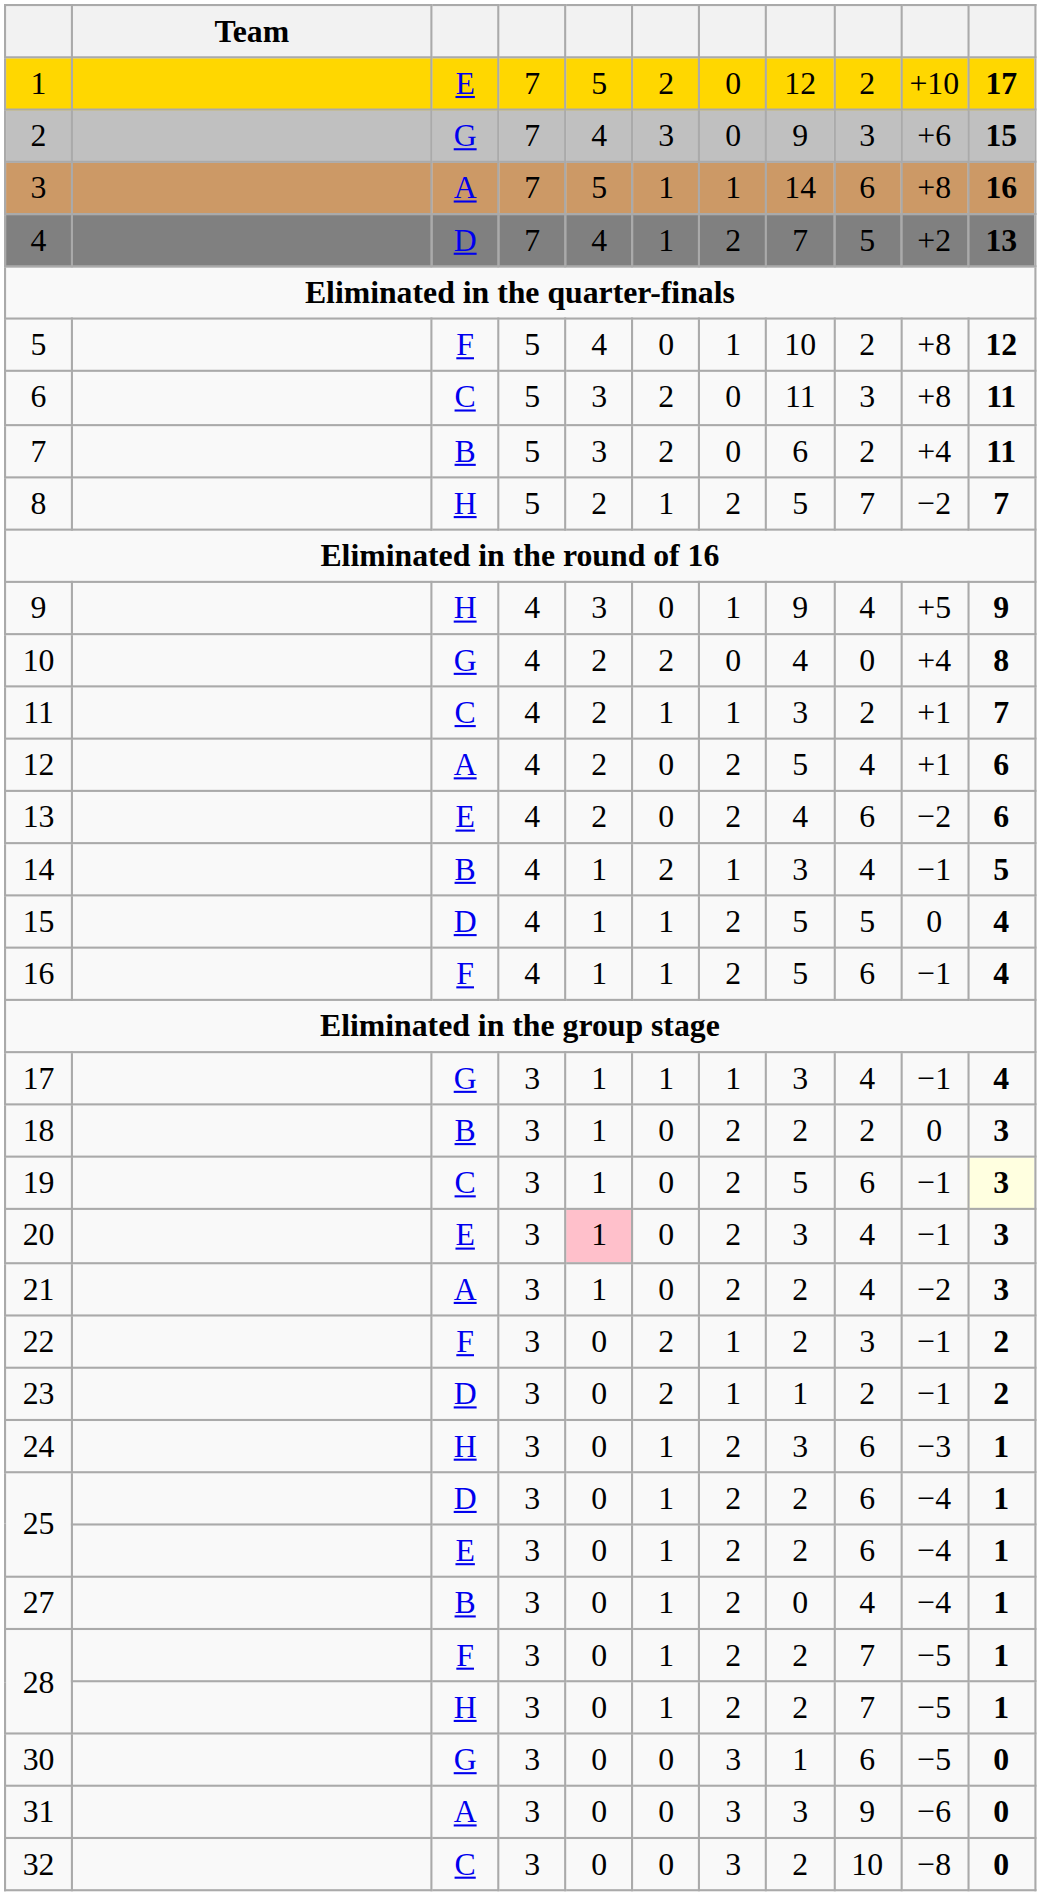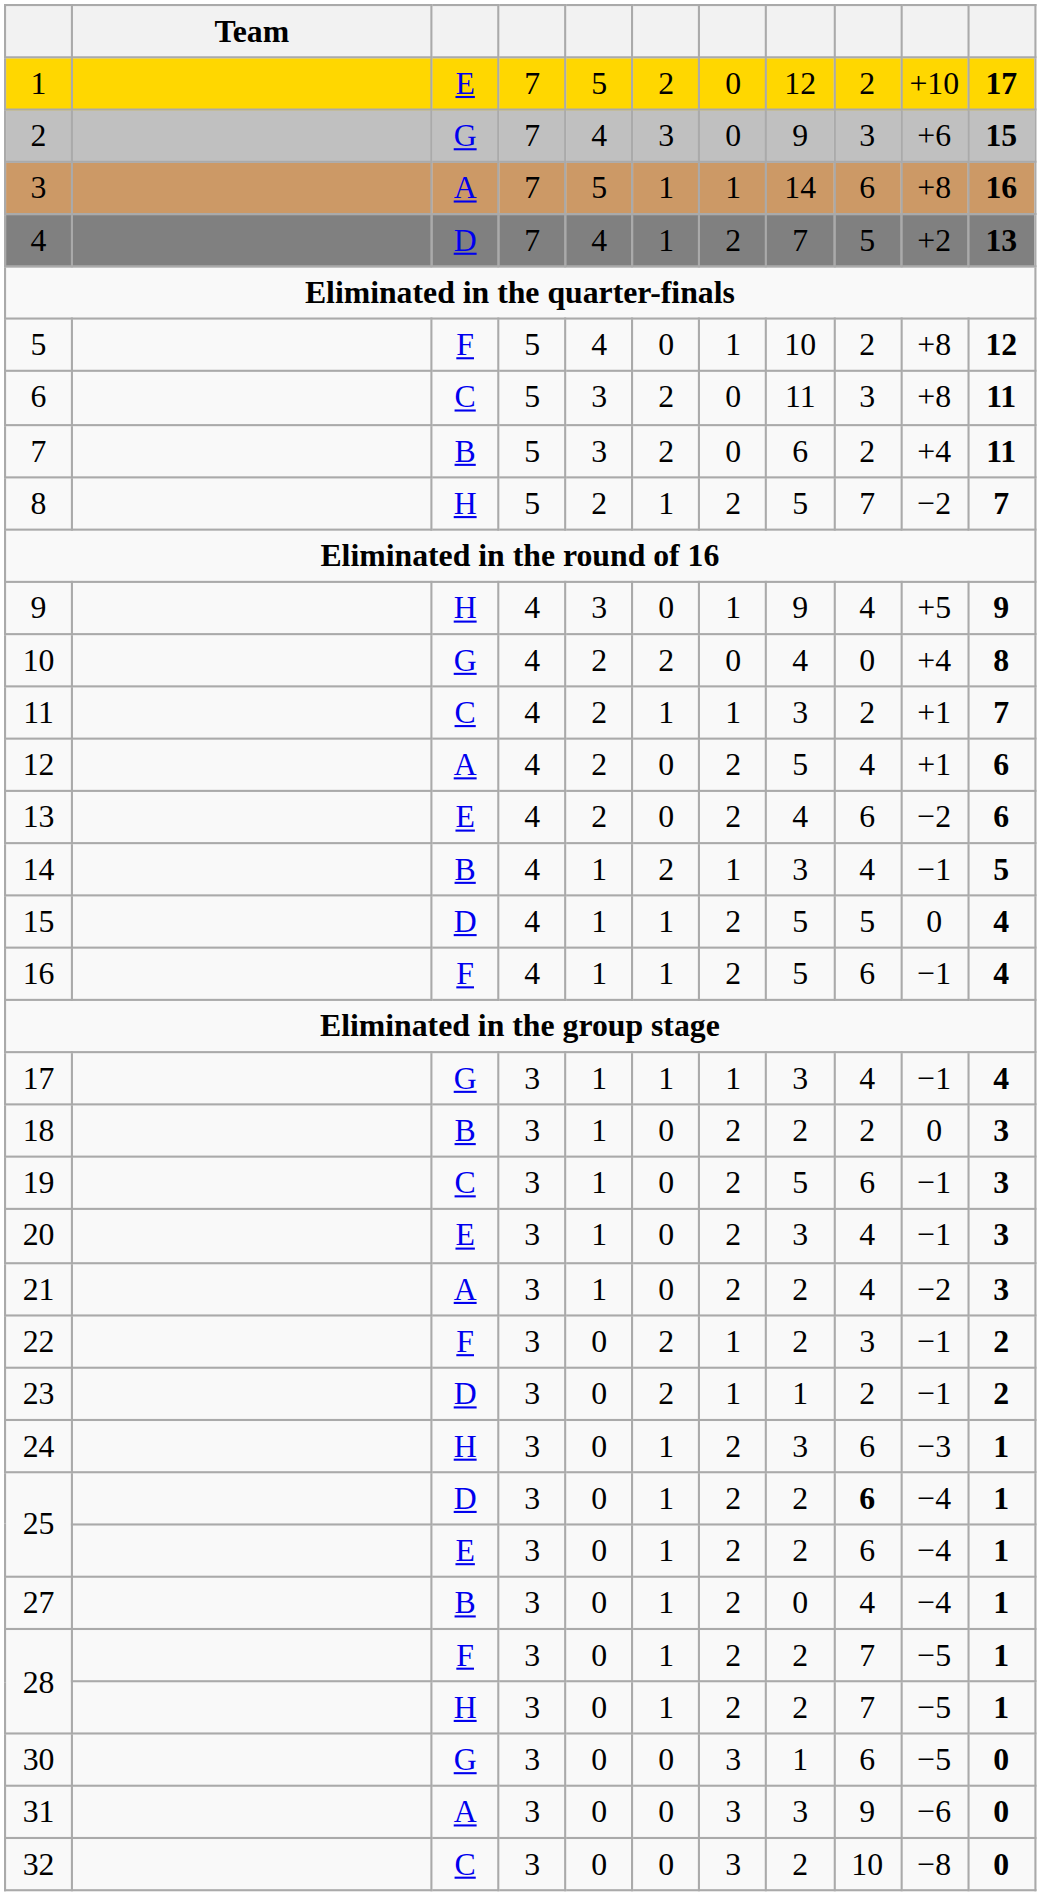(1001, 1183) lightyellow background -> (1001, 1183) no background
(599, 1235) pink background -> (599, 1235) no background
(867, 1497) normal -> (867, 1497) bold
